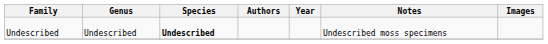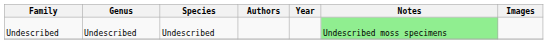(188, 33) bold -> (188, 33) normal
(385, 33) no background -> (385, 33) lightgreen background
